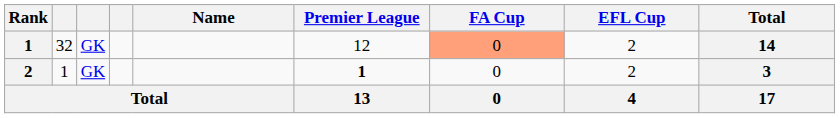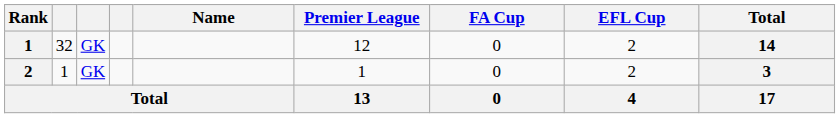(497, 44) lightsalmon background -> (497, 44) no background
(362, 71) bold -> (362, 71) normal
